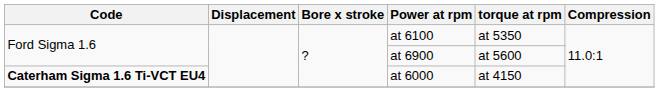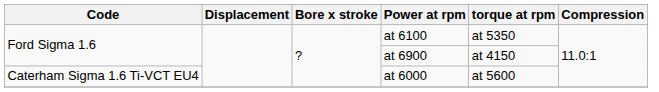(500, 55) at 5600 -> (493, 55) at 4150
(106, 76) bold -> (103, 76) normal
(500, 76) at 4150 -> (493, 76) at 5600
